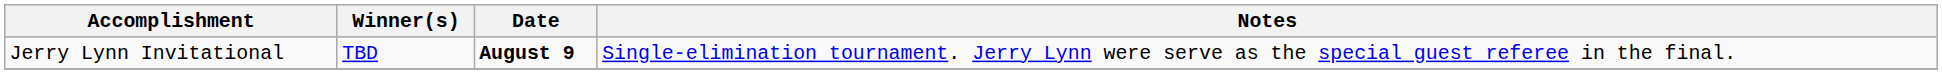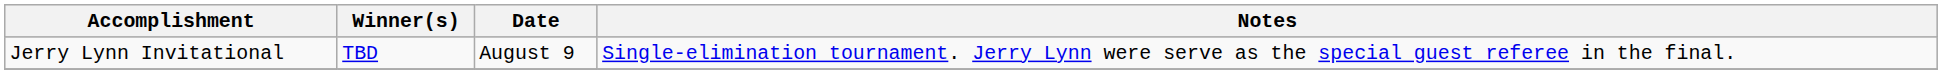(527, 53) bold -> (527, 53) normal
